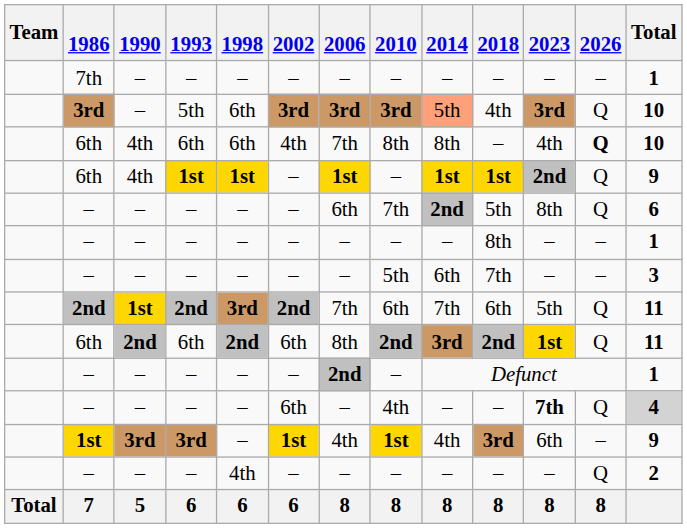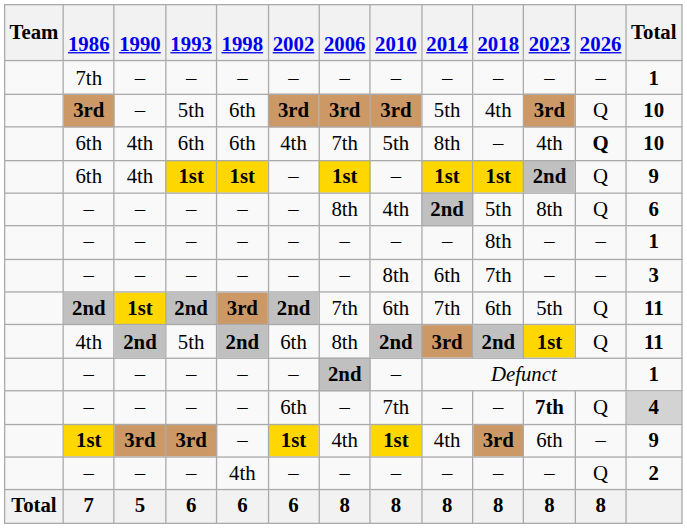(447, 110) lightsalmon background -> (447, 110) no background
(396, 143) 8th -> (396, 143) 5th
(345, 209) 6th -> (345, 209) 8th
(396, 209) 7th -> (396, 209) 4th
(396, 275) 5th -> (396, 275) 8th
(89, 341) 6th -> (89, 341) 4th
(191, 341) 6th -> (191, 341) 5th
(396, 407) 4th -> (396, 407) 7th
